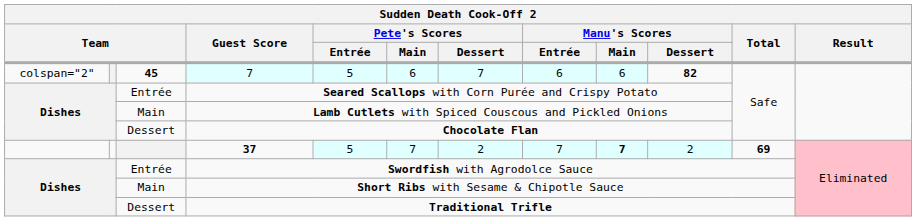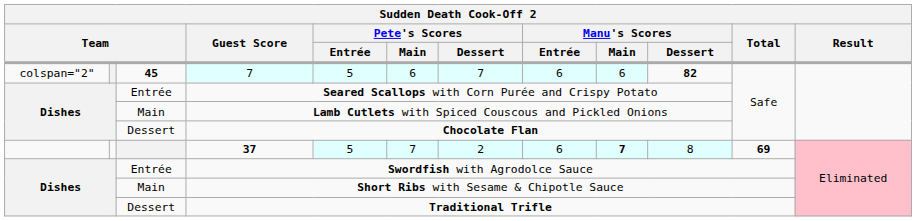(559, 149) 7 -> (559, 149) 6
(690, 149) 2 -> (690, 149) 8
